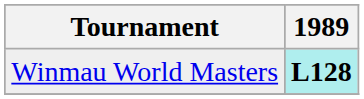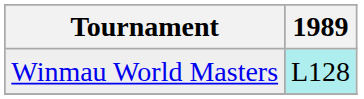(321, 71) bold -> (321, 71) normal
